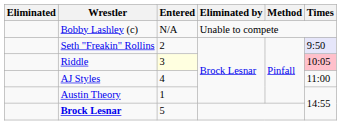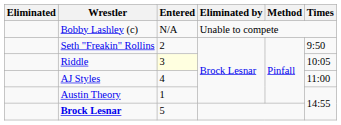(316, 45) lavender background -> (316, 45) no background
(319, 62) pink background -> (319, 62) no background
